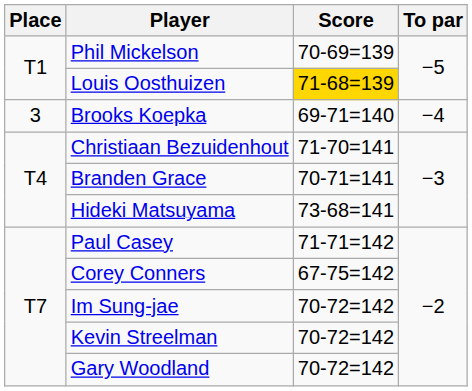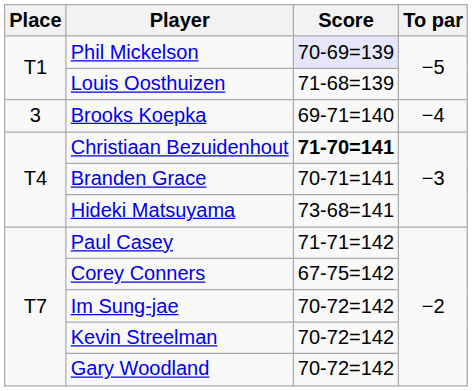(346, 52) no background -> (346, 52) lavender background
(346, 83) gold background -> (346, 83) no background
(346, 147) normal -> (346, 147) bold
